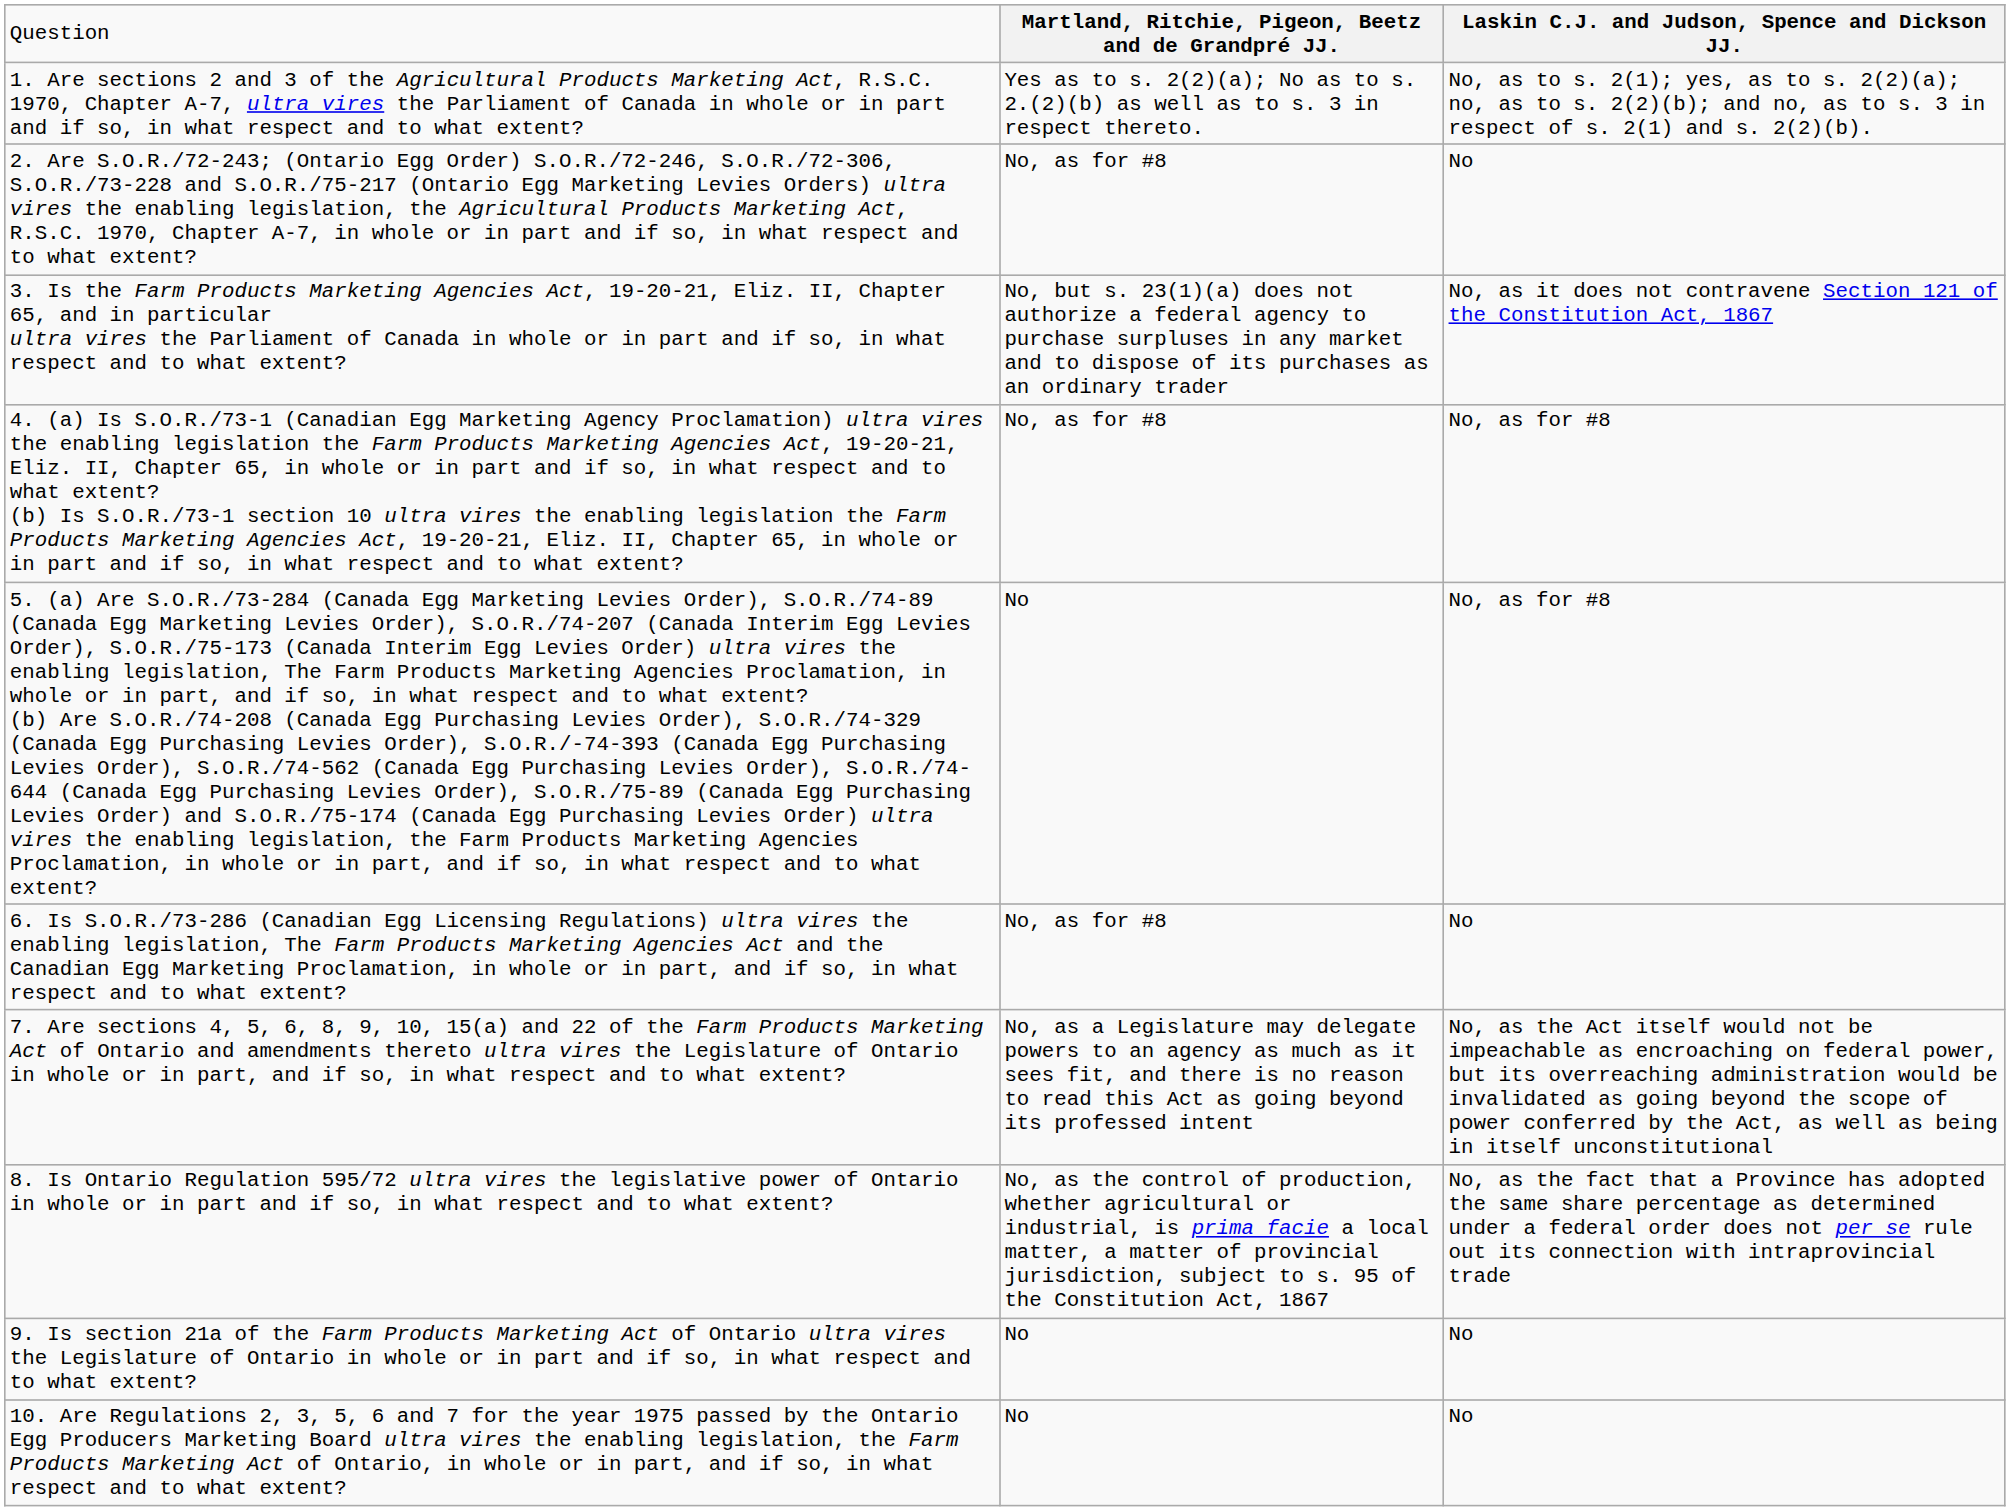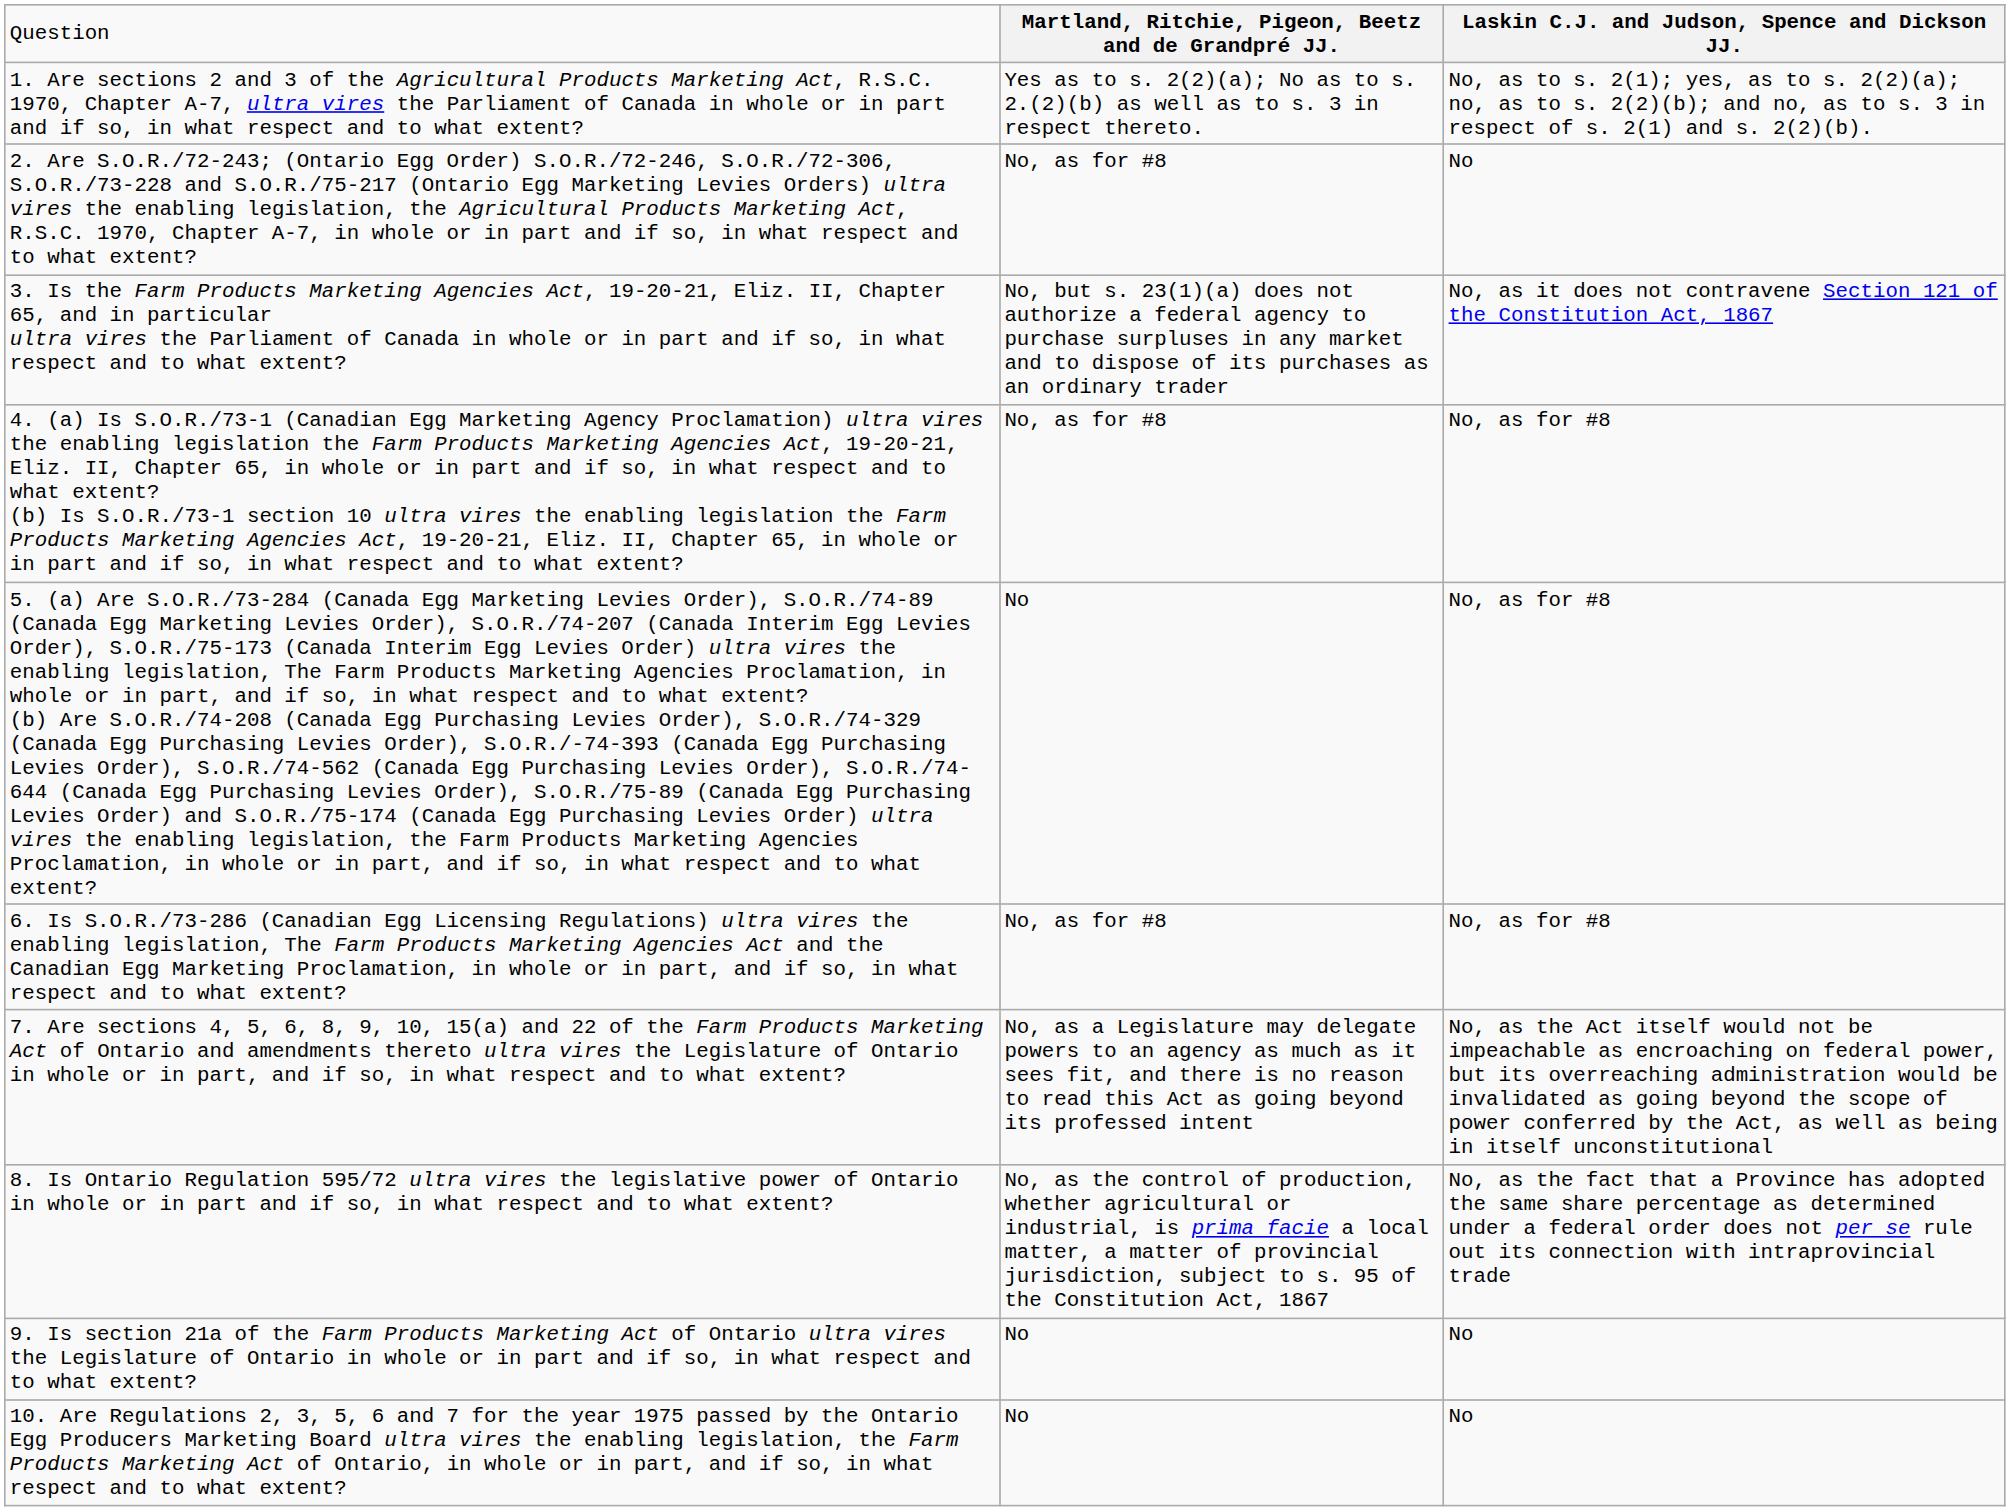(1461, 921) No -> (1530, 921) No, as for #8
